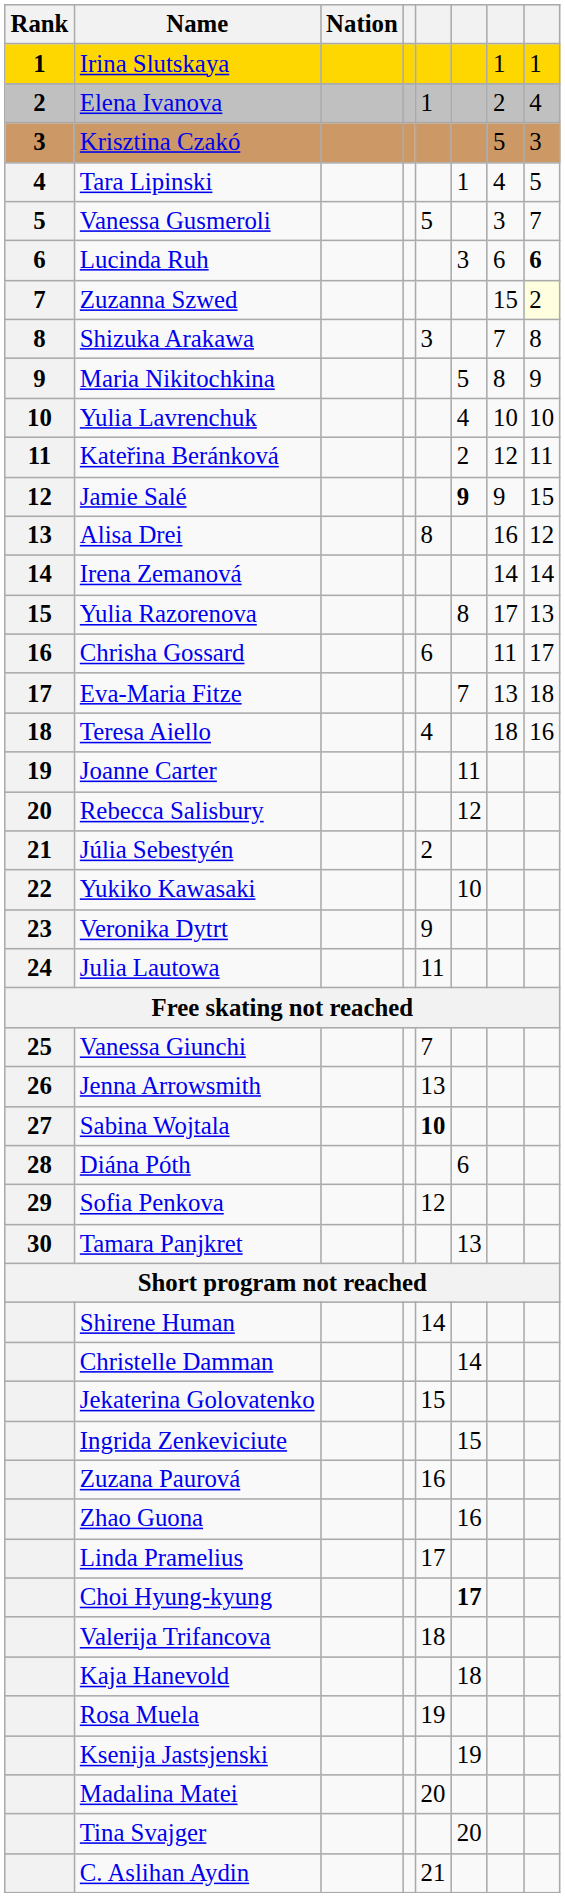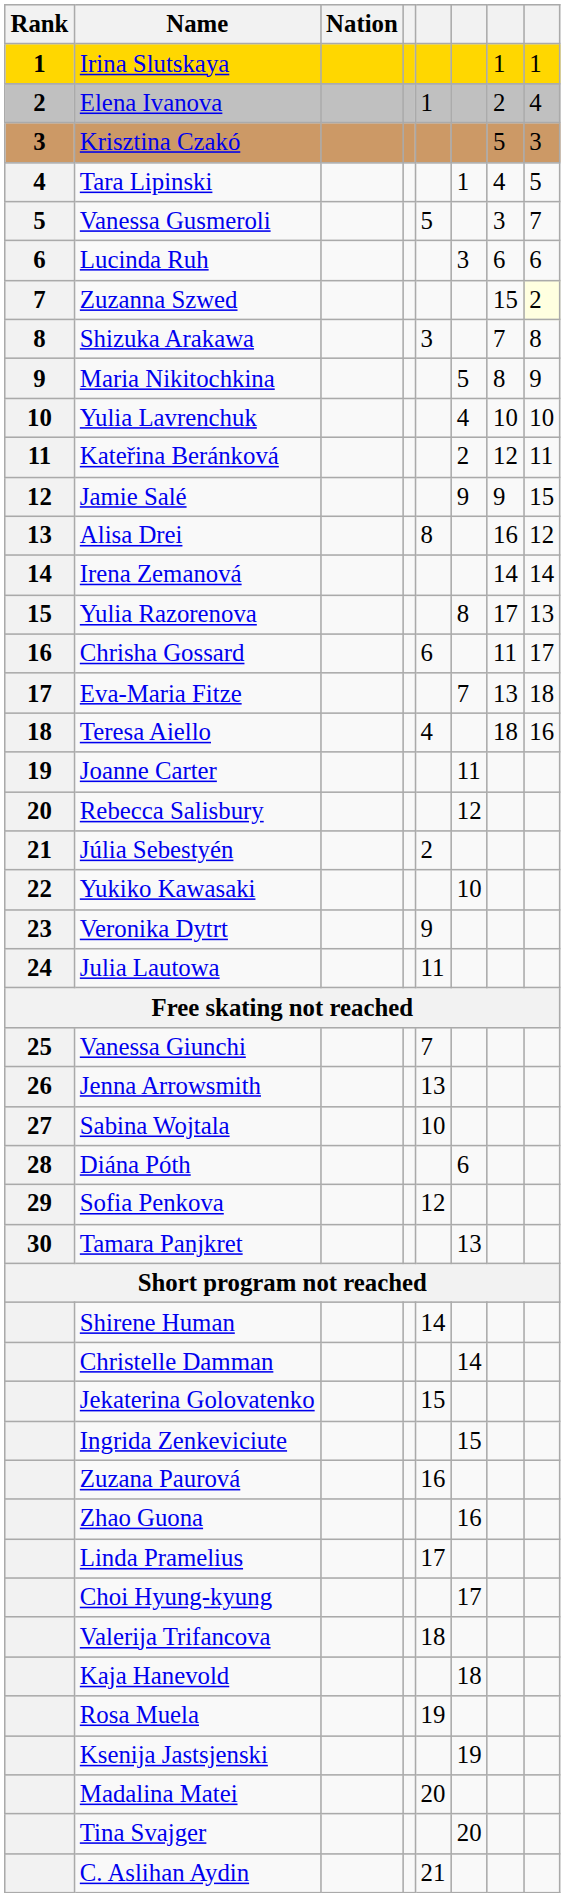(536, 260) bold -> (536, 260) normal
(463, 496) bold -> (463, 496) normal
(433, 1125) bold -> (433, 1125) normal
(469, 1597) bold -> (469, 1597) normal
